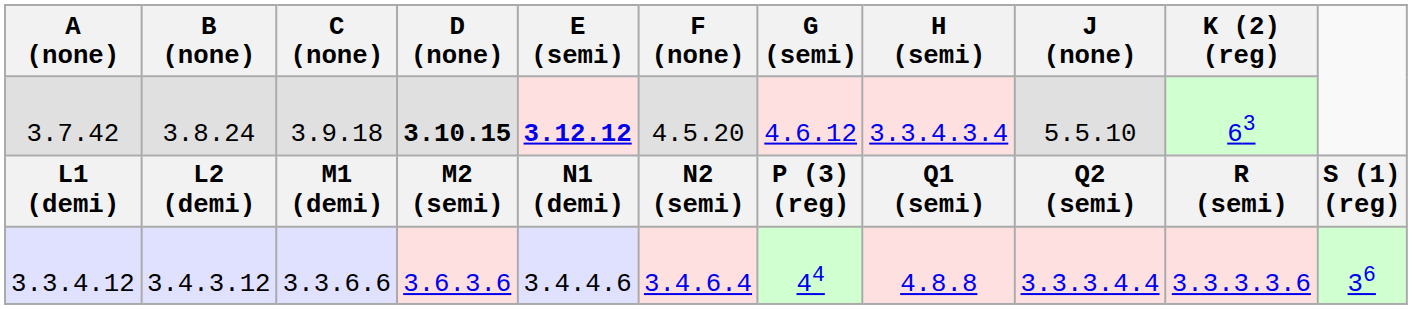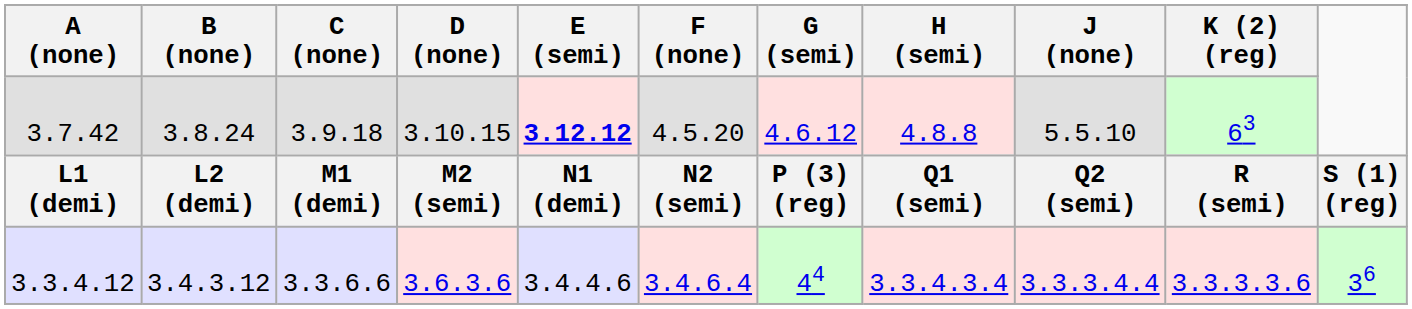(457, 134) bold -> (457, 134) normal
(939, 134) 3.3.4.3.4 -> (939, 134) 4.8.8
(939, 284) 4.8.8 -> (939, 284) 3.3.4.3.4
